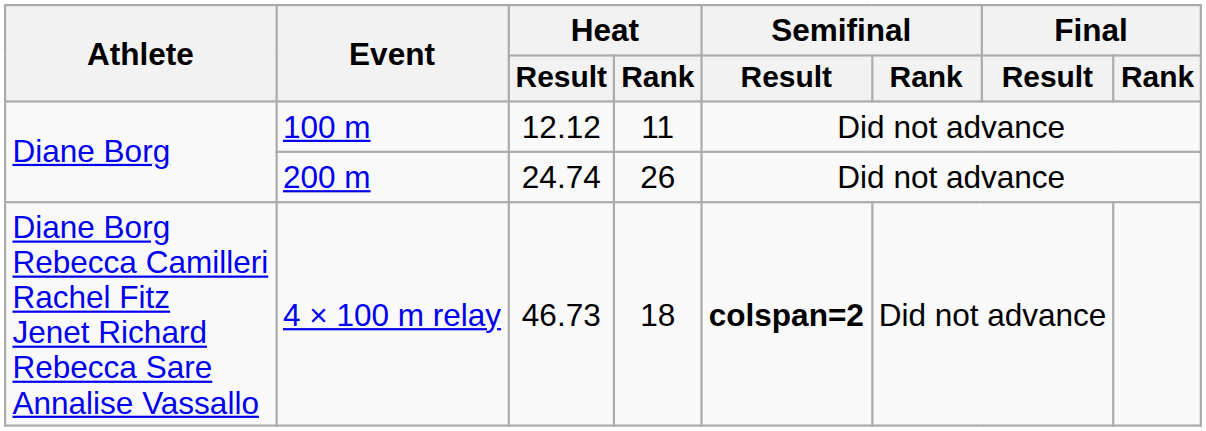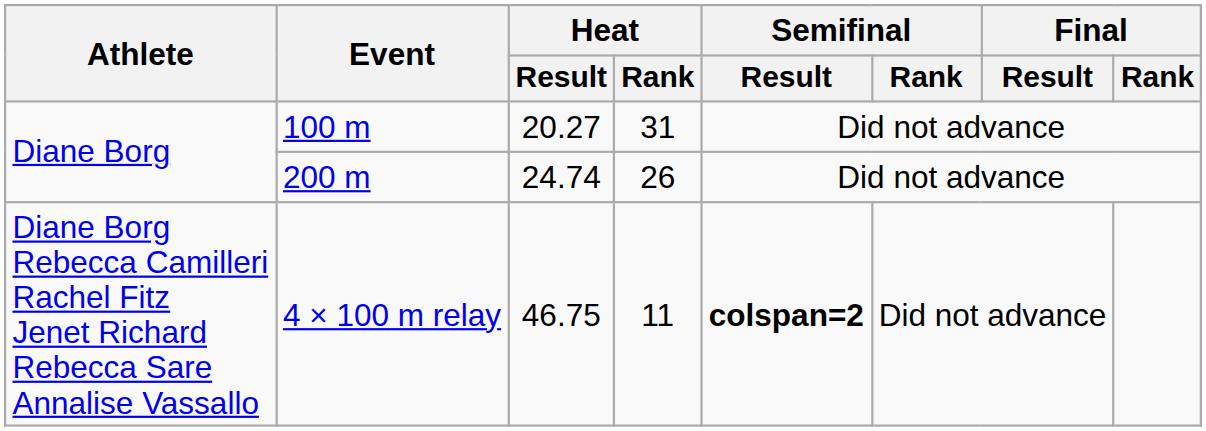(561, 127) 12.12 -> (561, 127) 20.27
(658, 127) 11 -> (658, 127) 31
(561, 314) 46.73 -> (561, 314) 46.75
(658, 314) 18 -> (658, 314) 11
